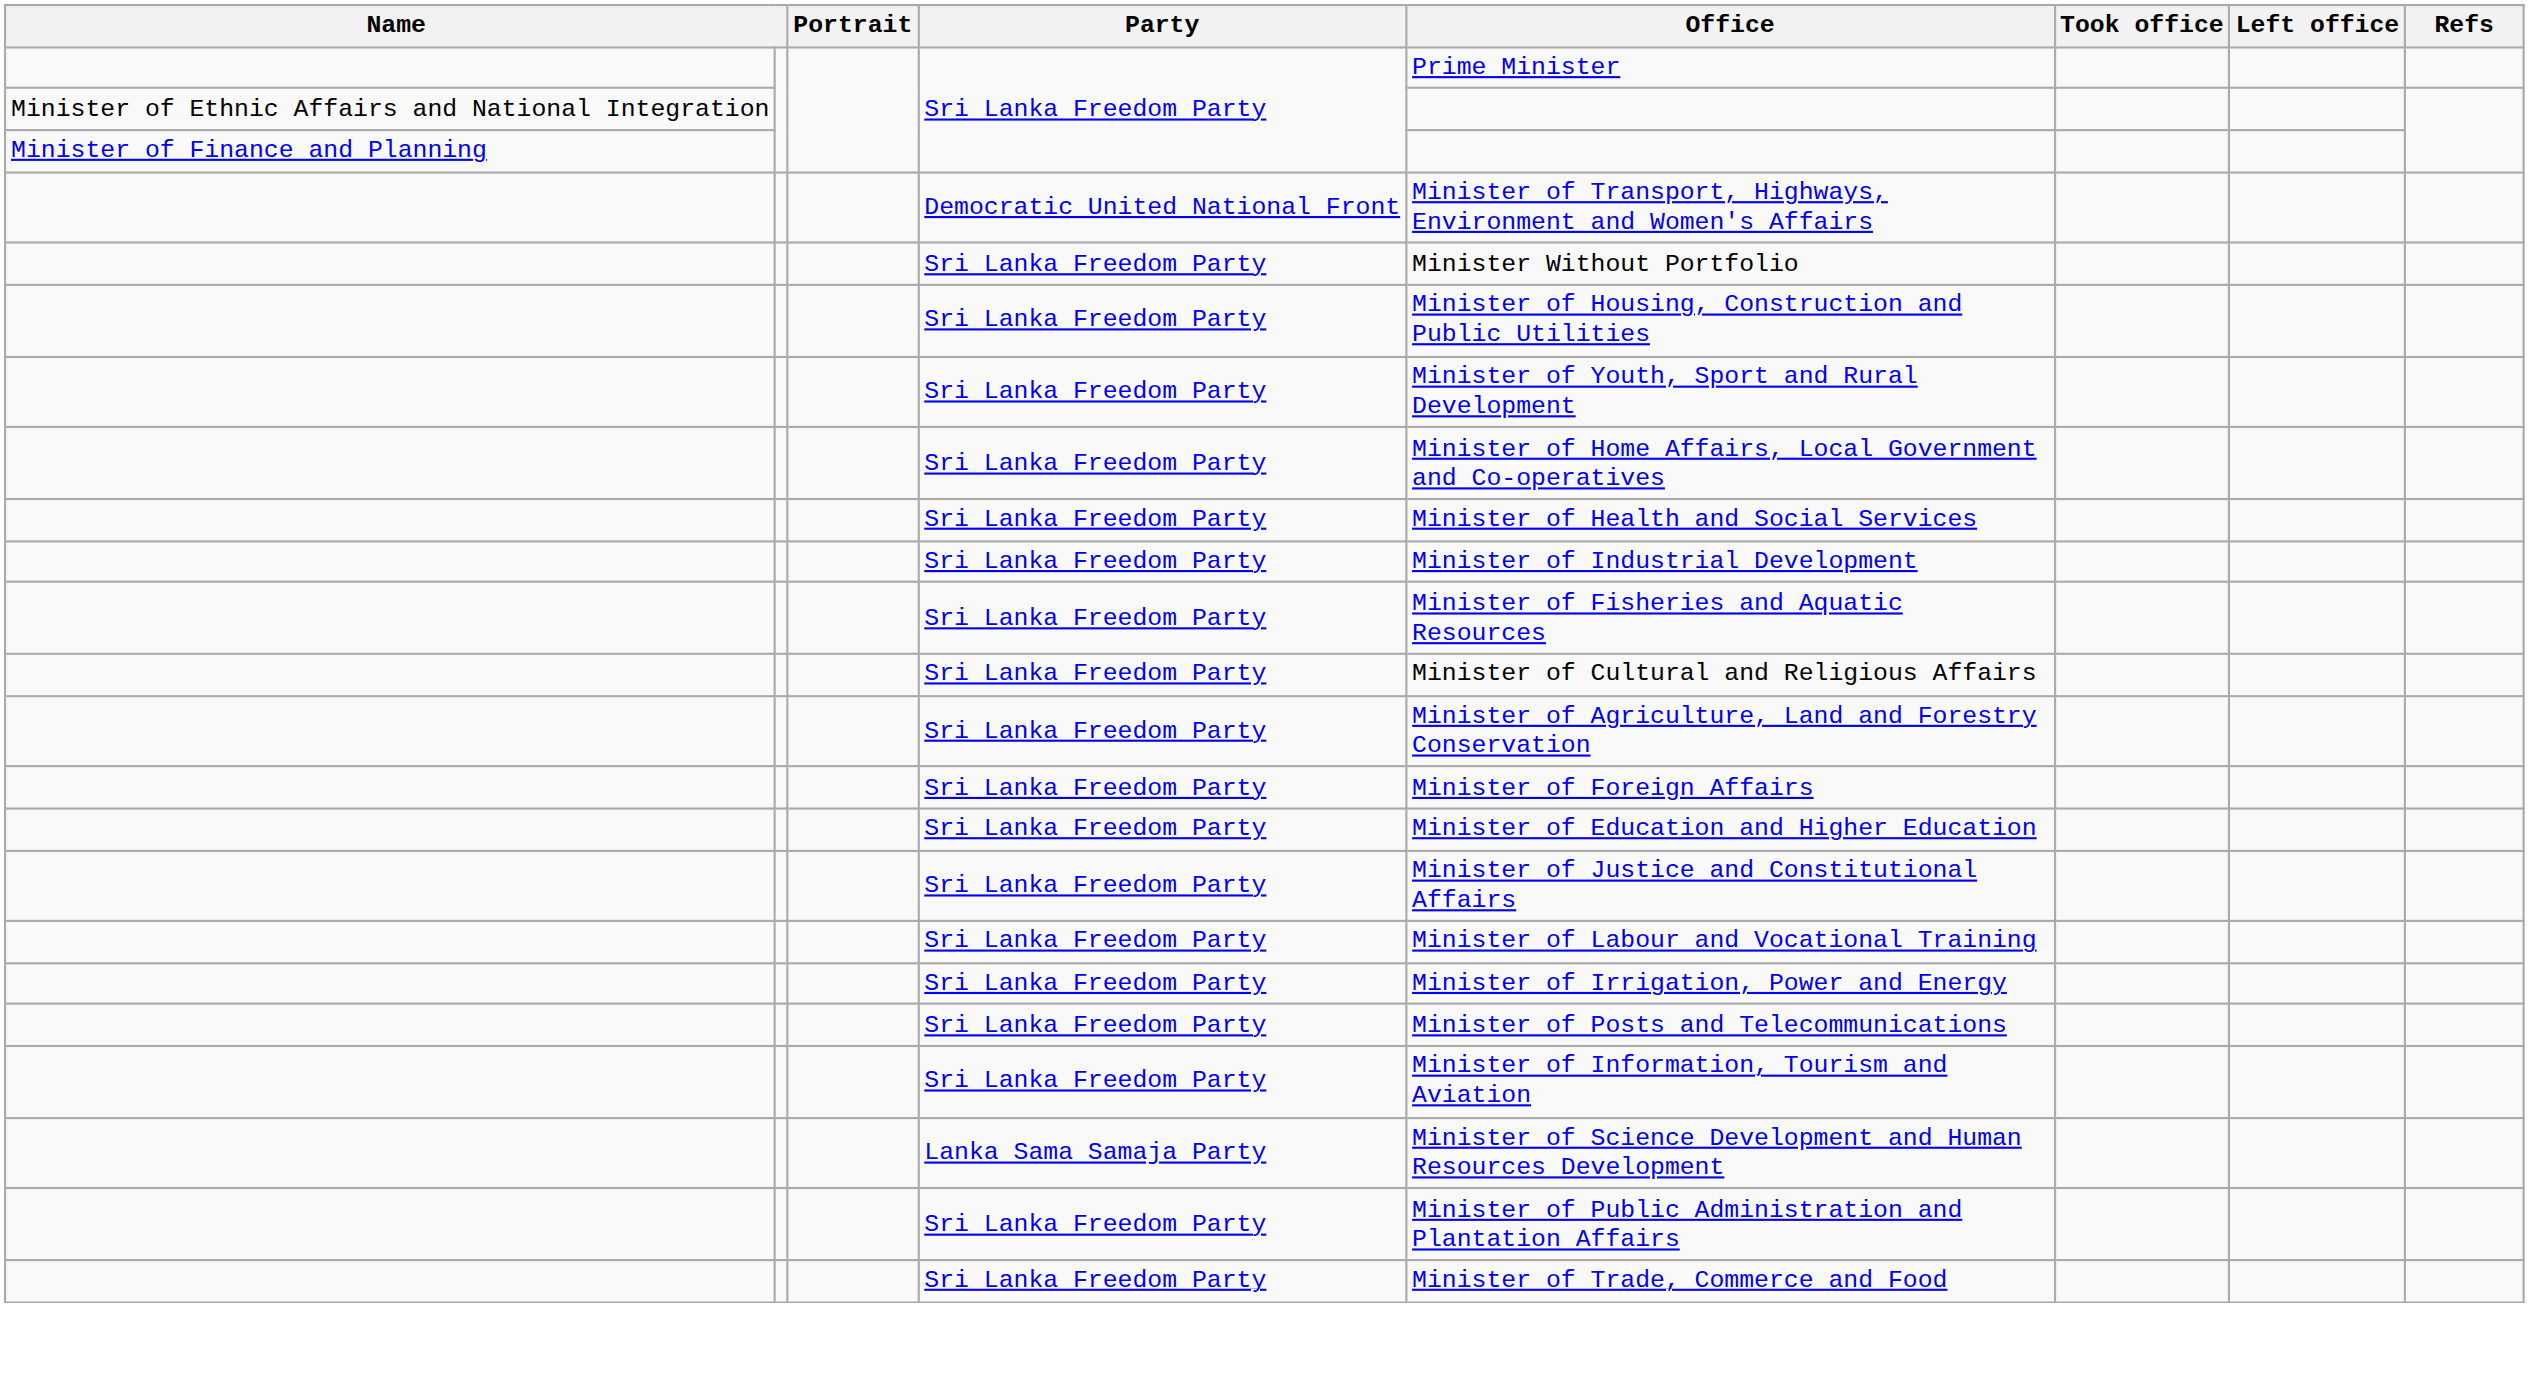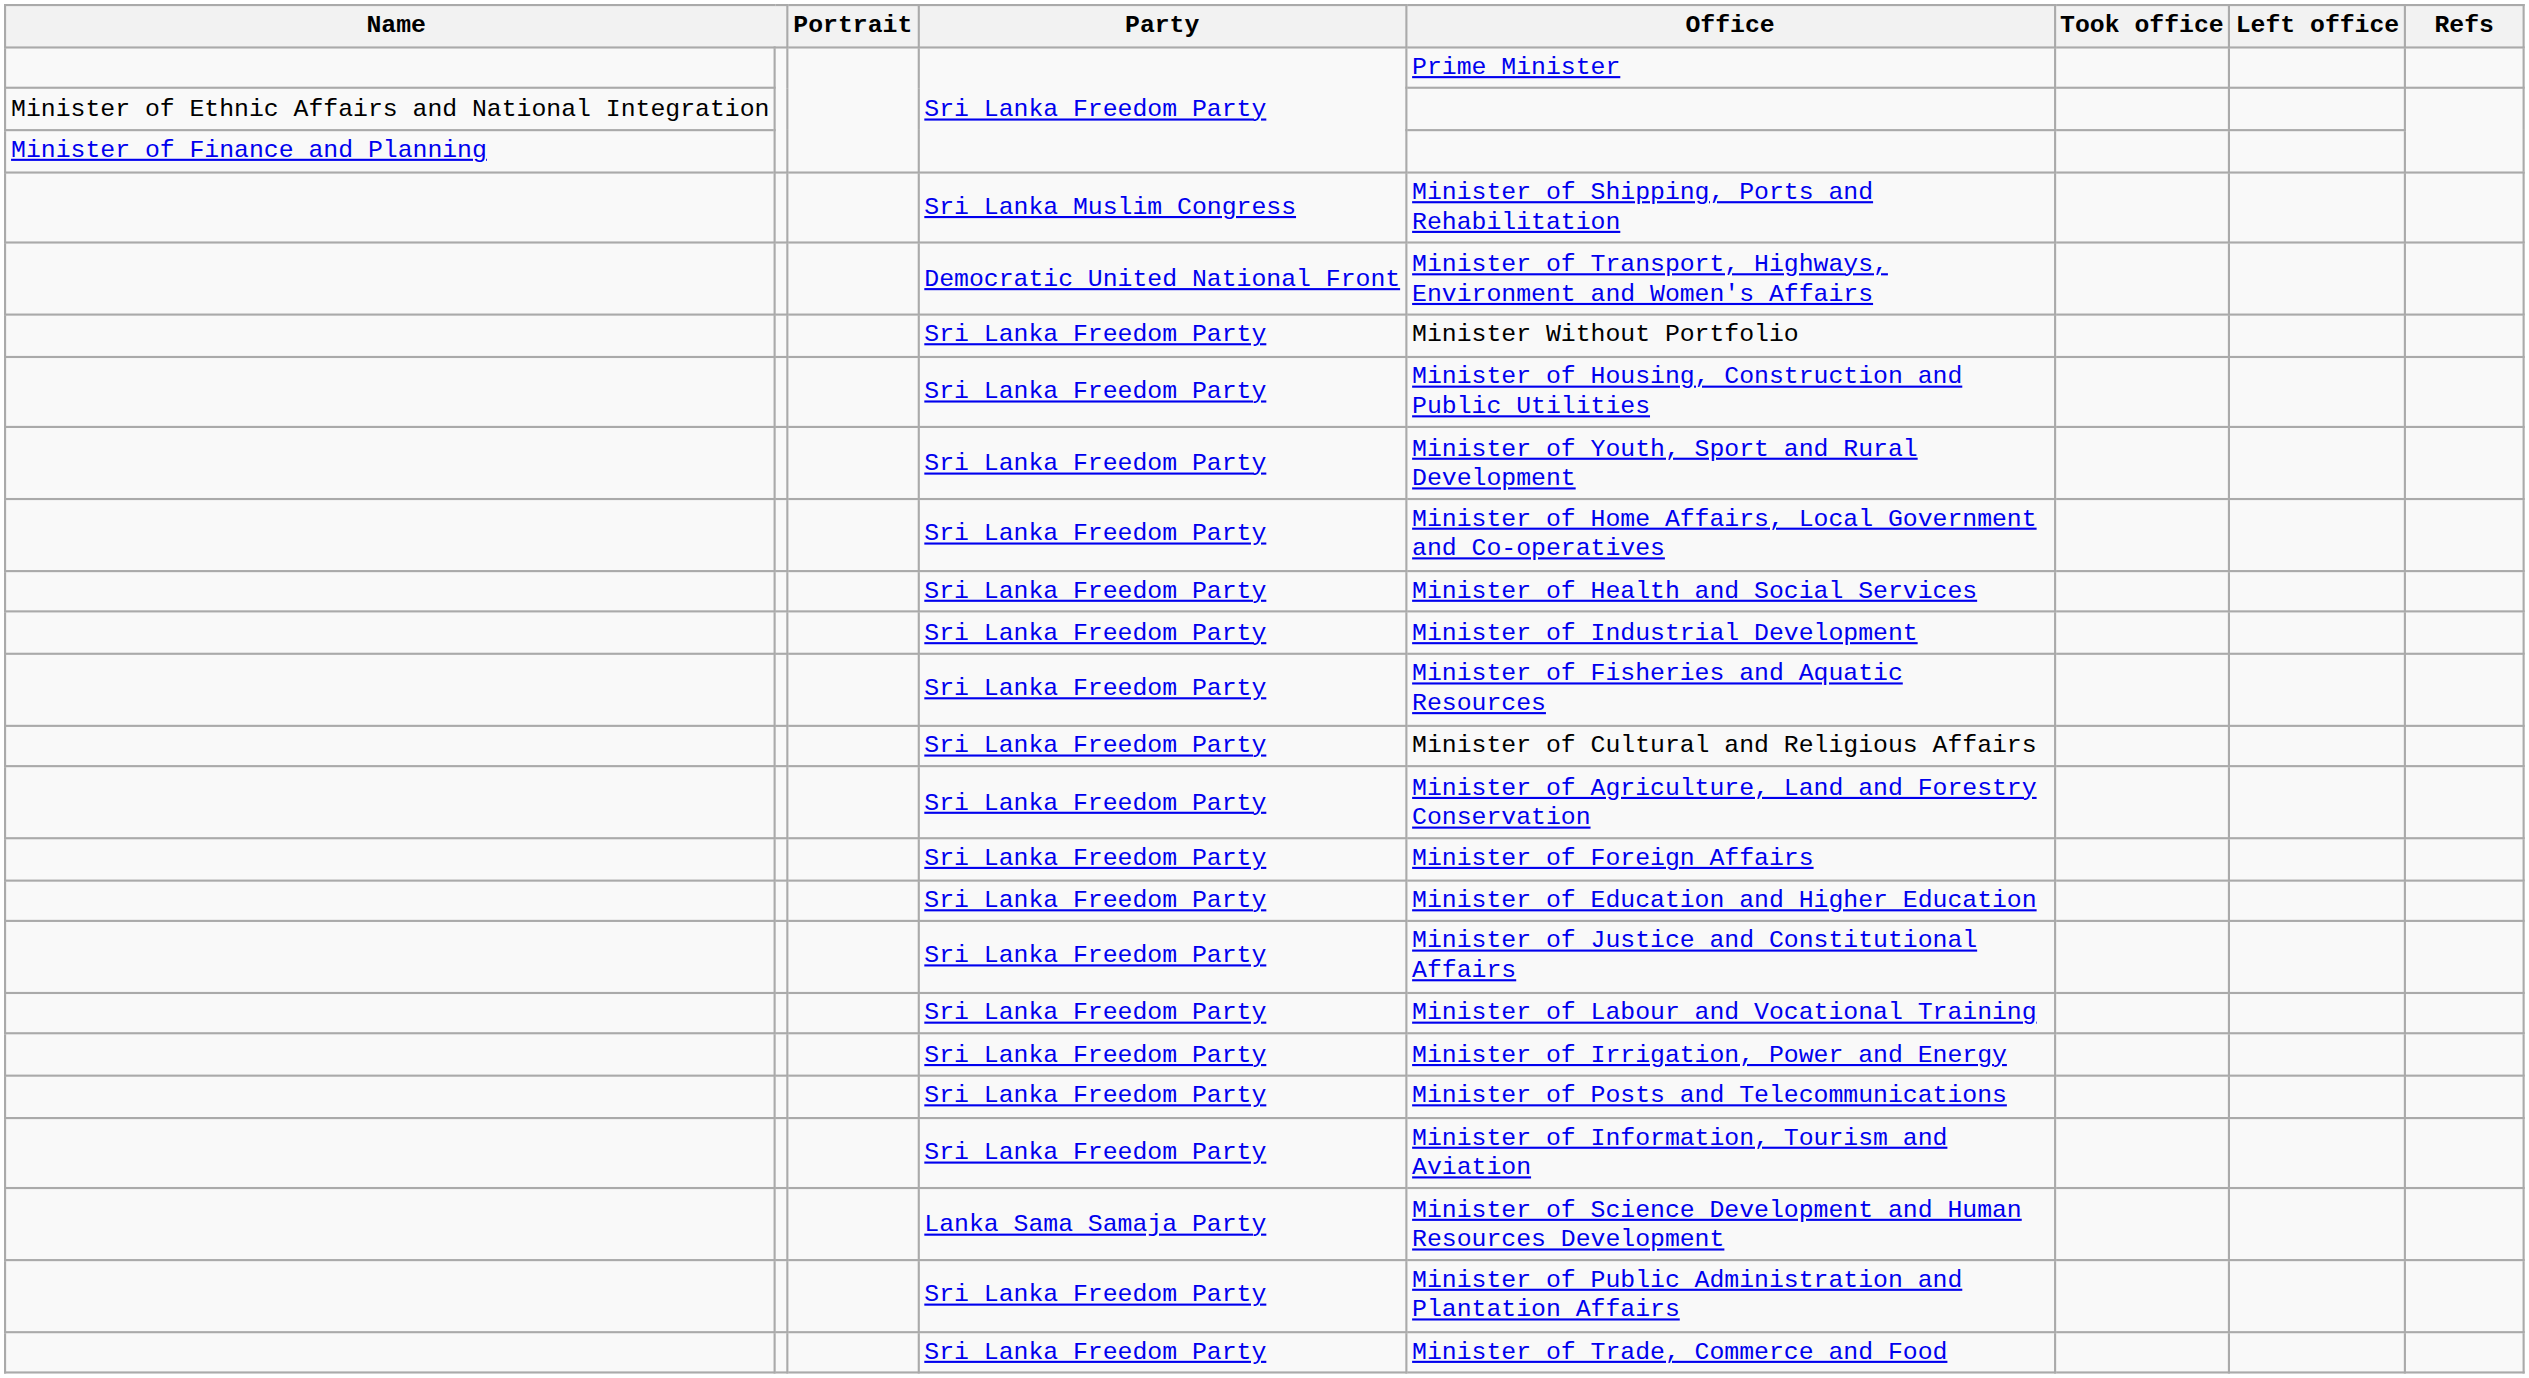+ row: (390, 207)
